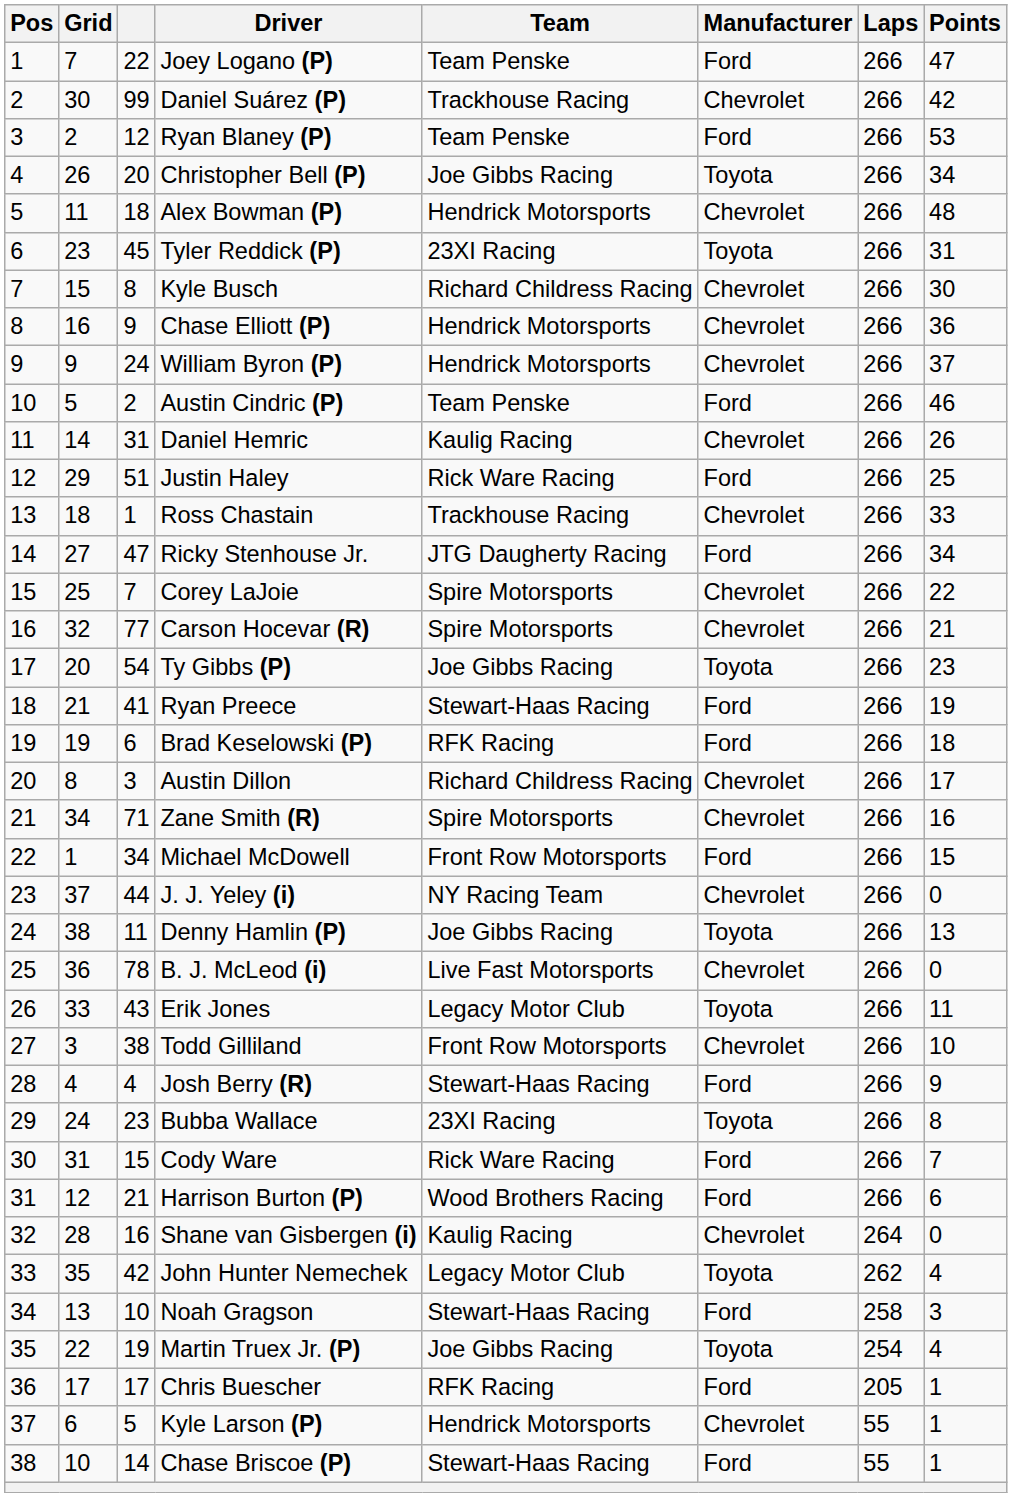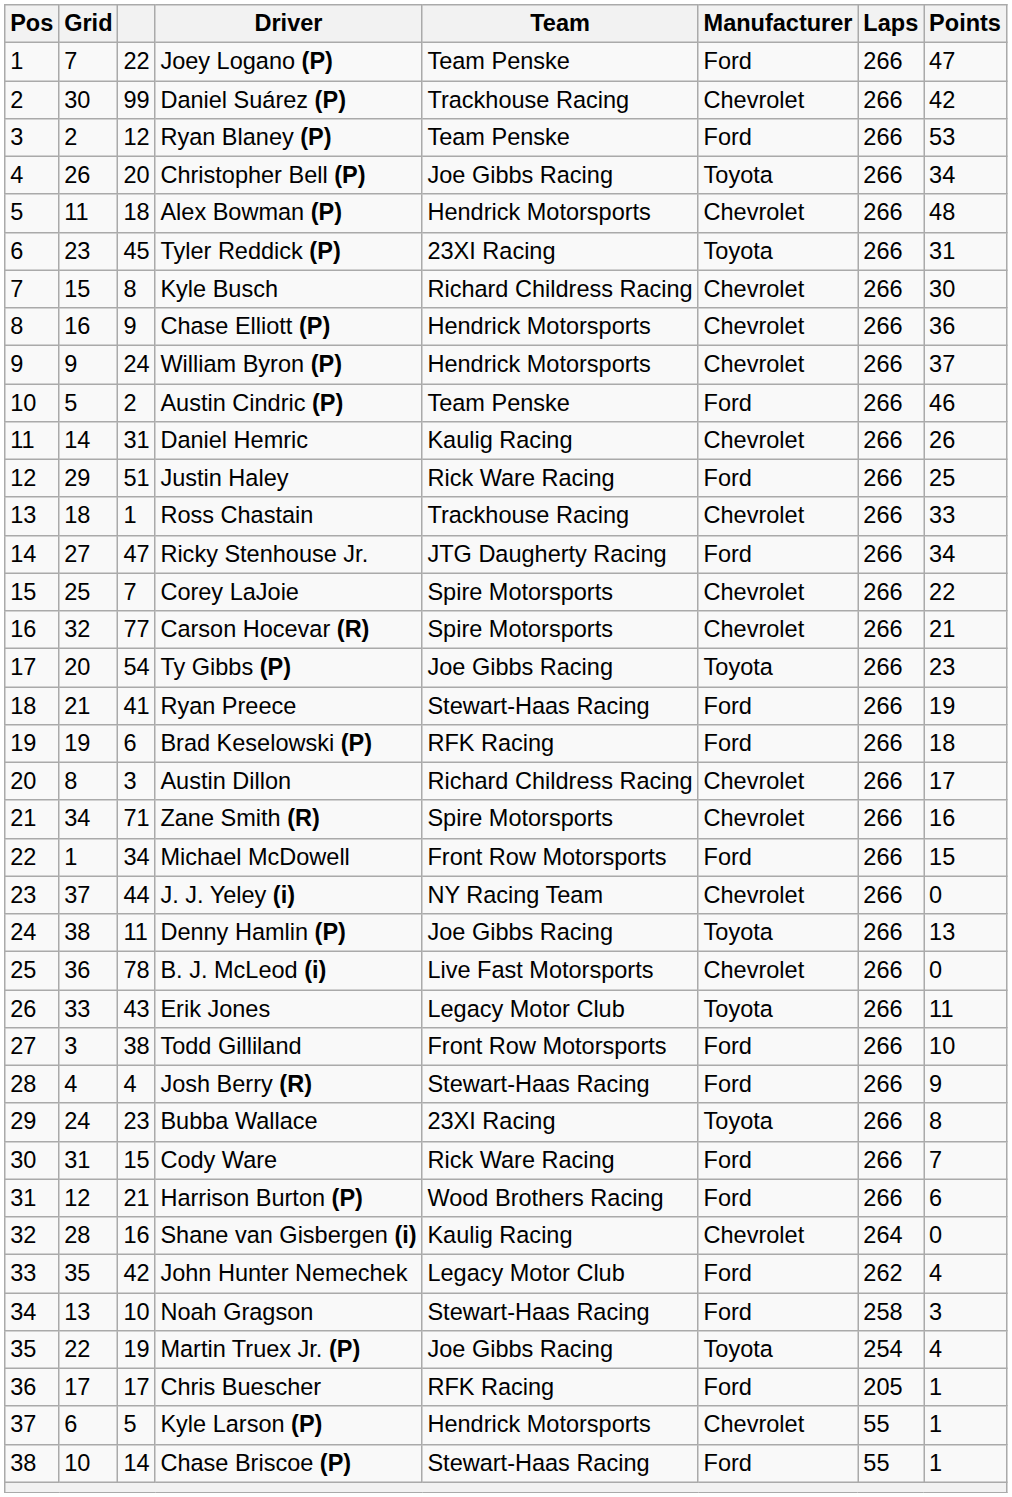(754, 1045) Chevrolet -> (728, 1045) Ford
(738, 1272) Toyota -> (728, 1272) Ford
